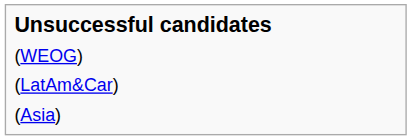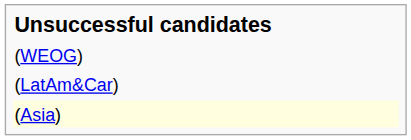(38, 115) no background -> (38, 115) lightyellow background
